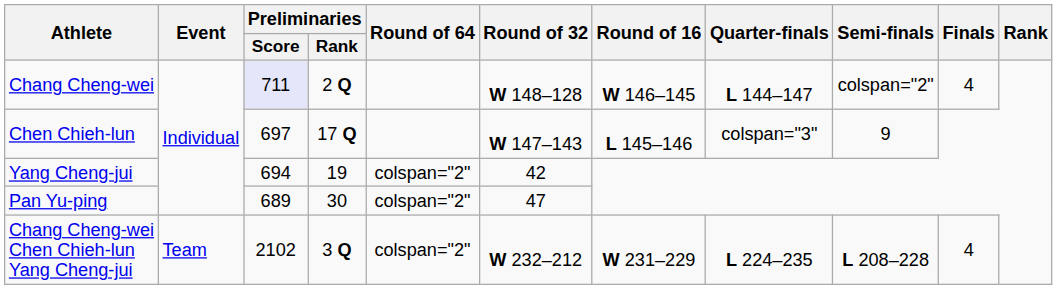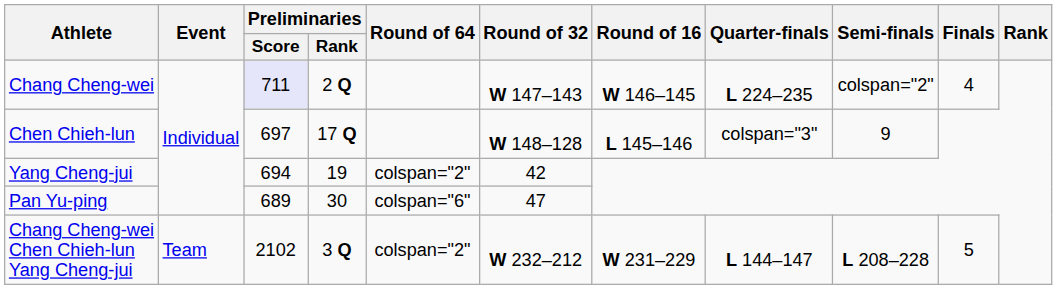(536, 95) W 148–128 -> (536, 95) W 147–143
(769, 95) L 144–147 -> (769, 95) L 224–235
(536, 144) W 147–143 -> (536, 144) W 148–128
(422, 201) colspan="2" -> (422, 201) colspan="6"
(769, 260) L 224–235 -> (769, 260) L 144–147
(969, 250) 4 -> (969, 250) 5
